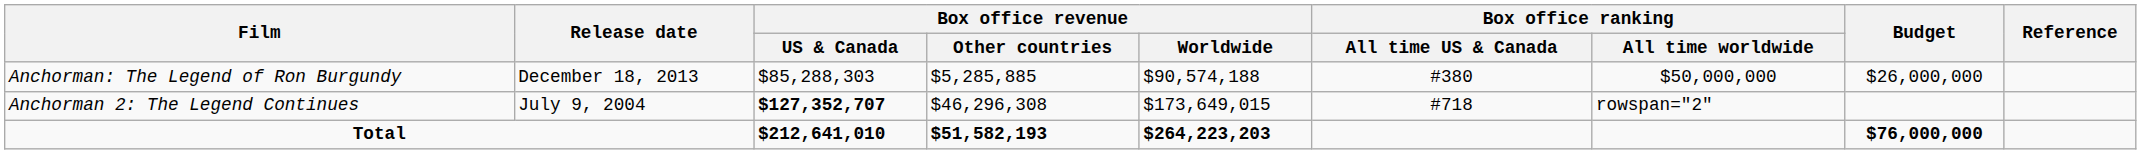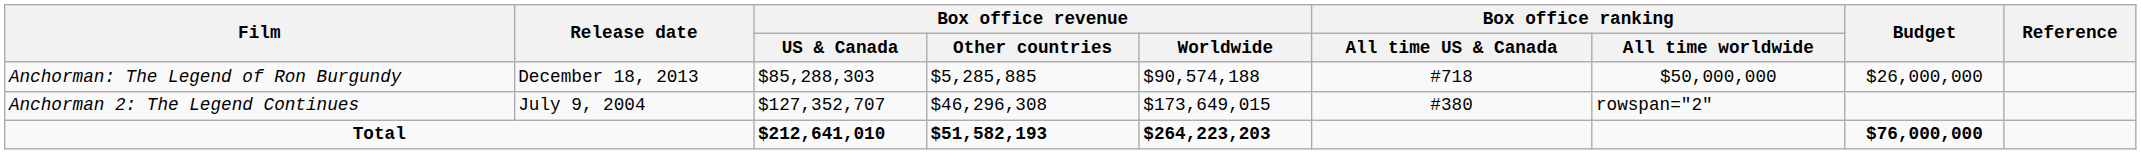(1452, 77) #380 -> (1452, 77) #718
(822, 106) bold -> (822, 106) normal
(1452, 106) #718 -> (1452, 106) #380
